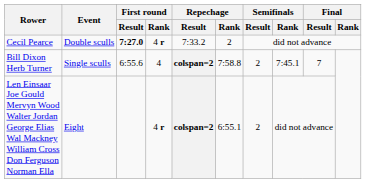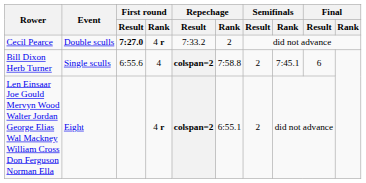(319, 63) 7 -> (319, 63) 6
